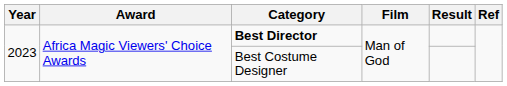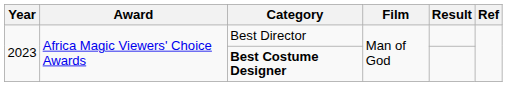(276, 35) bold -> (268, 35) normal
(276, 63) normal -> (274, 63) bold
